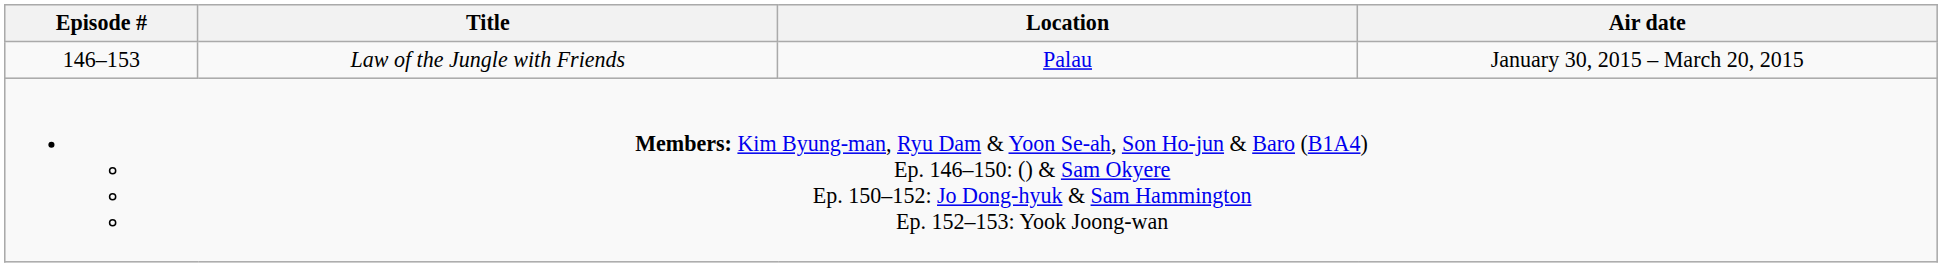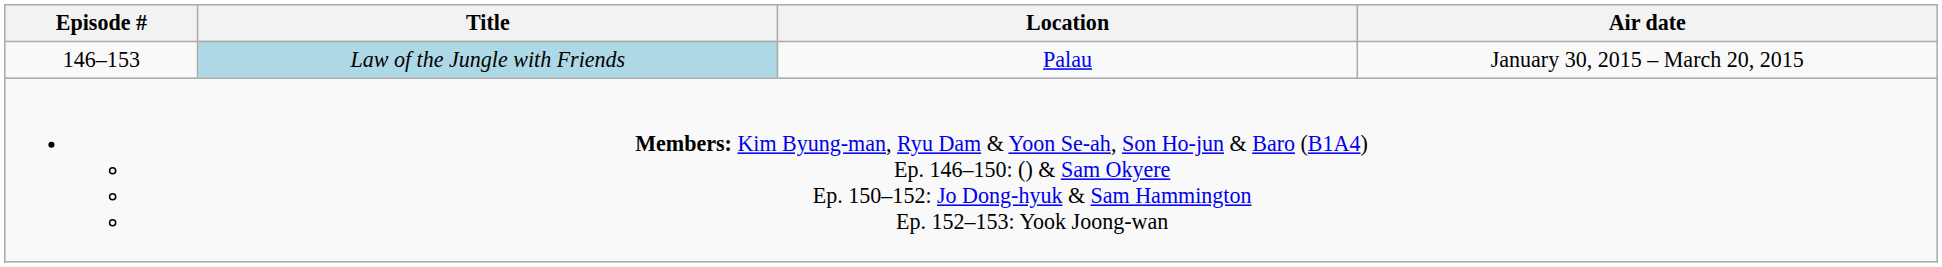(488, 59) no background -> (488, 59) lightblue background
